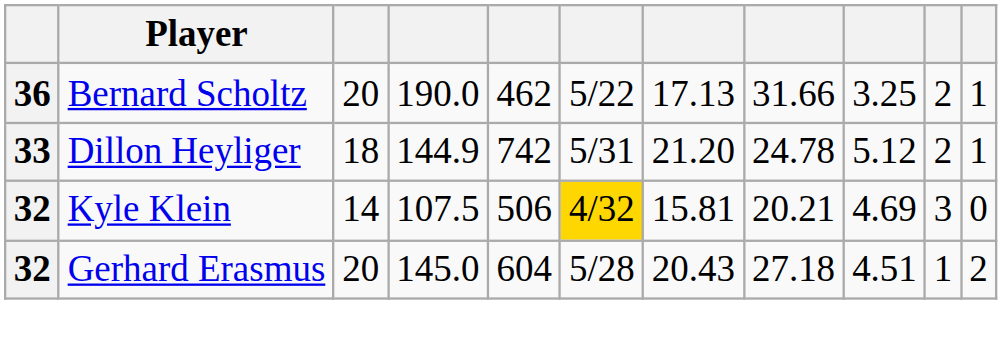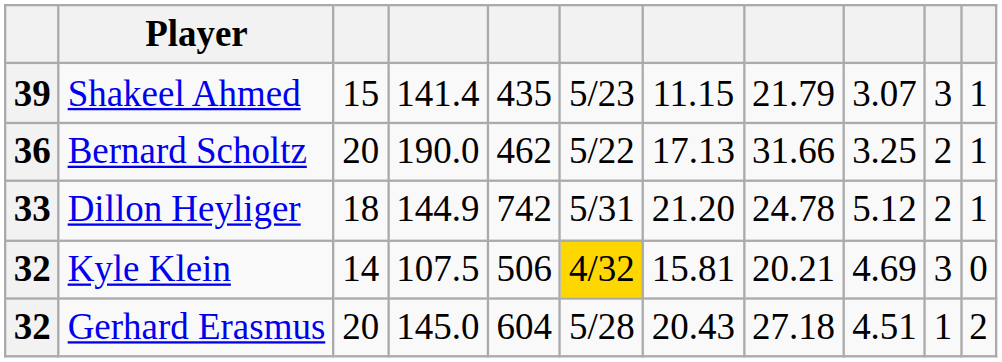+ row: (184, 92)
